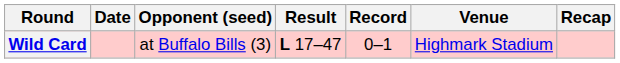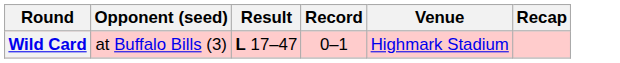- column: (113, 17)
